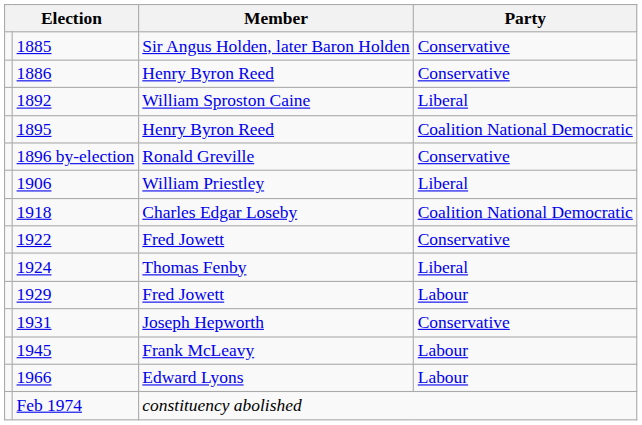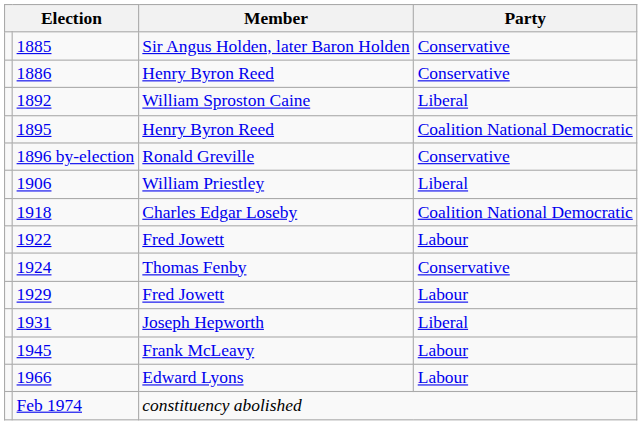(464, 239) Conservative -> (443, 239) Labour
(443, 267) Liberal -> (464, 267) Conservative
(464, 322) Conservative -> (443, 322) Liberal
